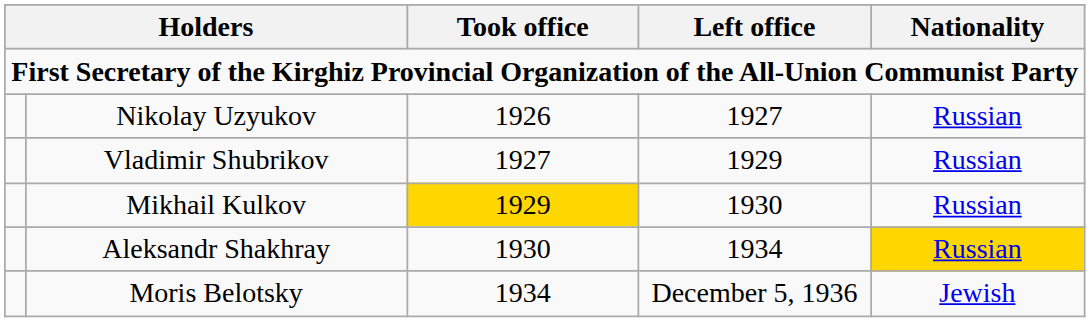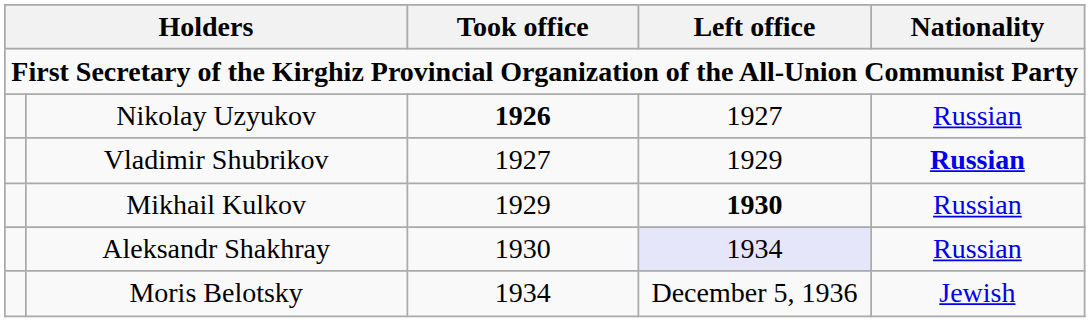(523, 115) normal -> (523, 115) bold
(977, 159) normal -> (977, 159) bold
(523, 204) gold background -> (523, 204) no background
(754, 204) normal -> (754, 204) bold
(754, 248) no background -> (754, 248) lavender background
(977, 248) gold background -> (977, 248) no background
